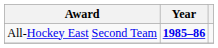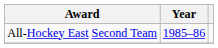(184, 33) bold -> (184, 33) normal
